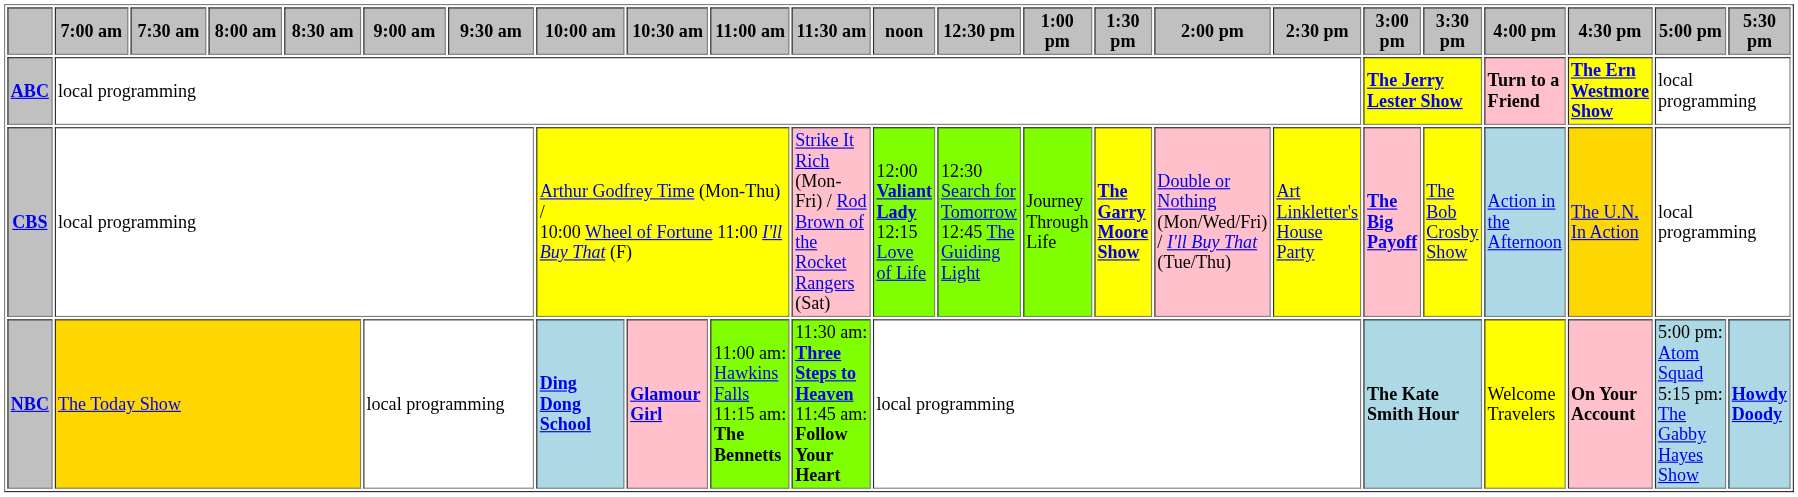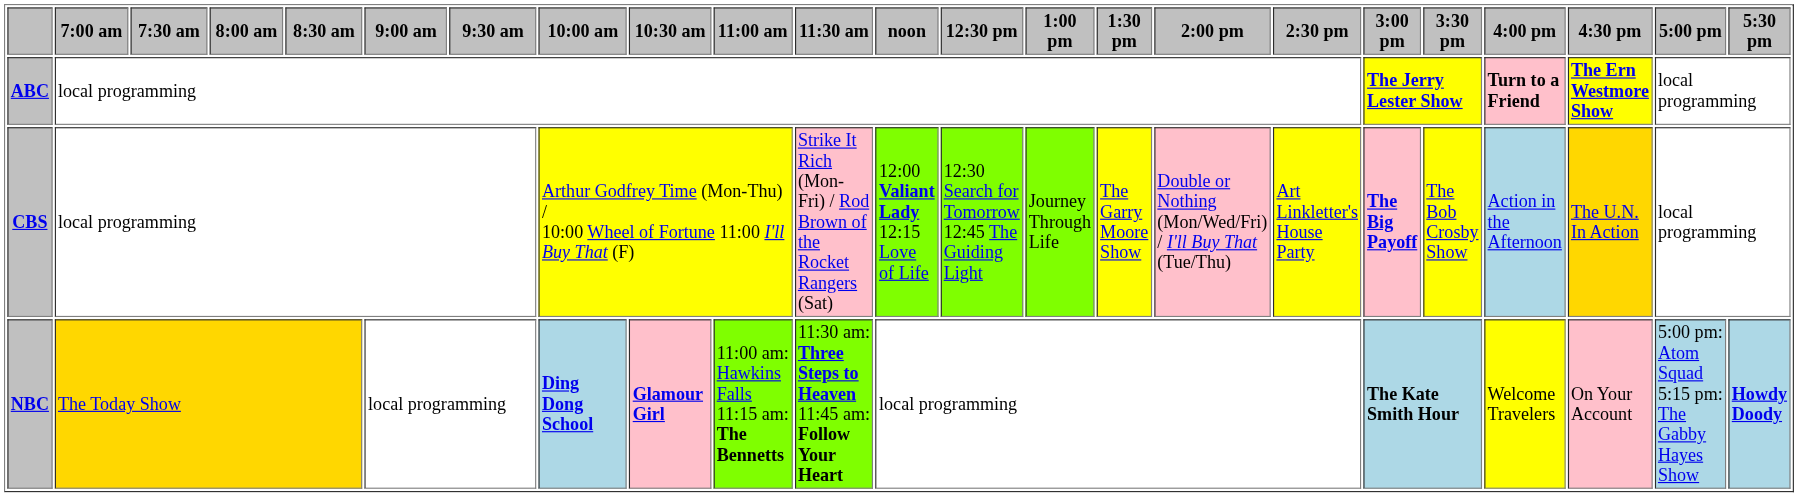(1123, 222) bold -> (1124, 222) normal
(1604, 403) bold -> (1602, 403) normal
